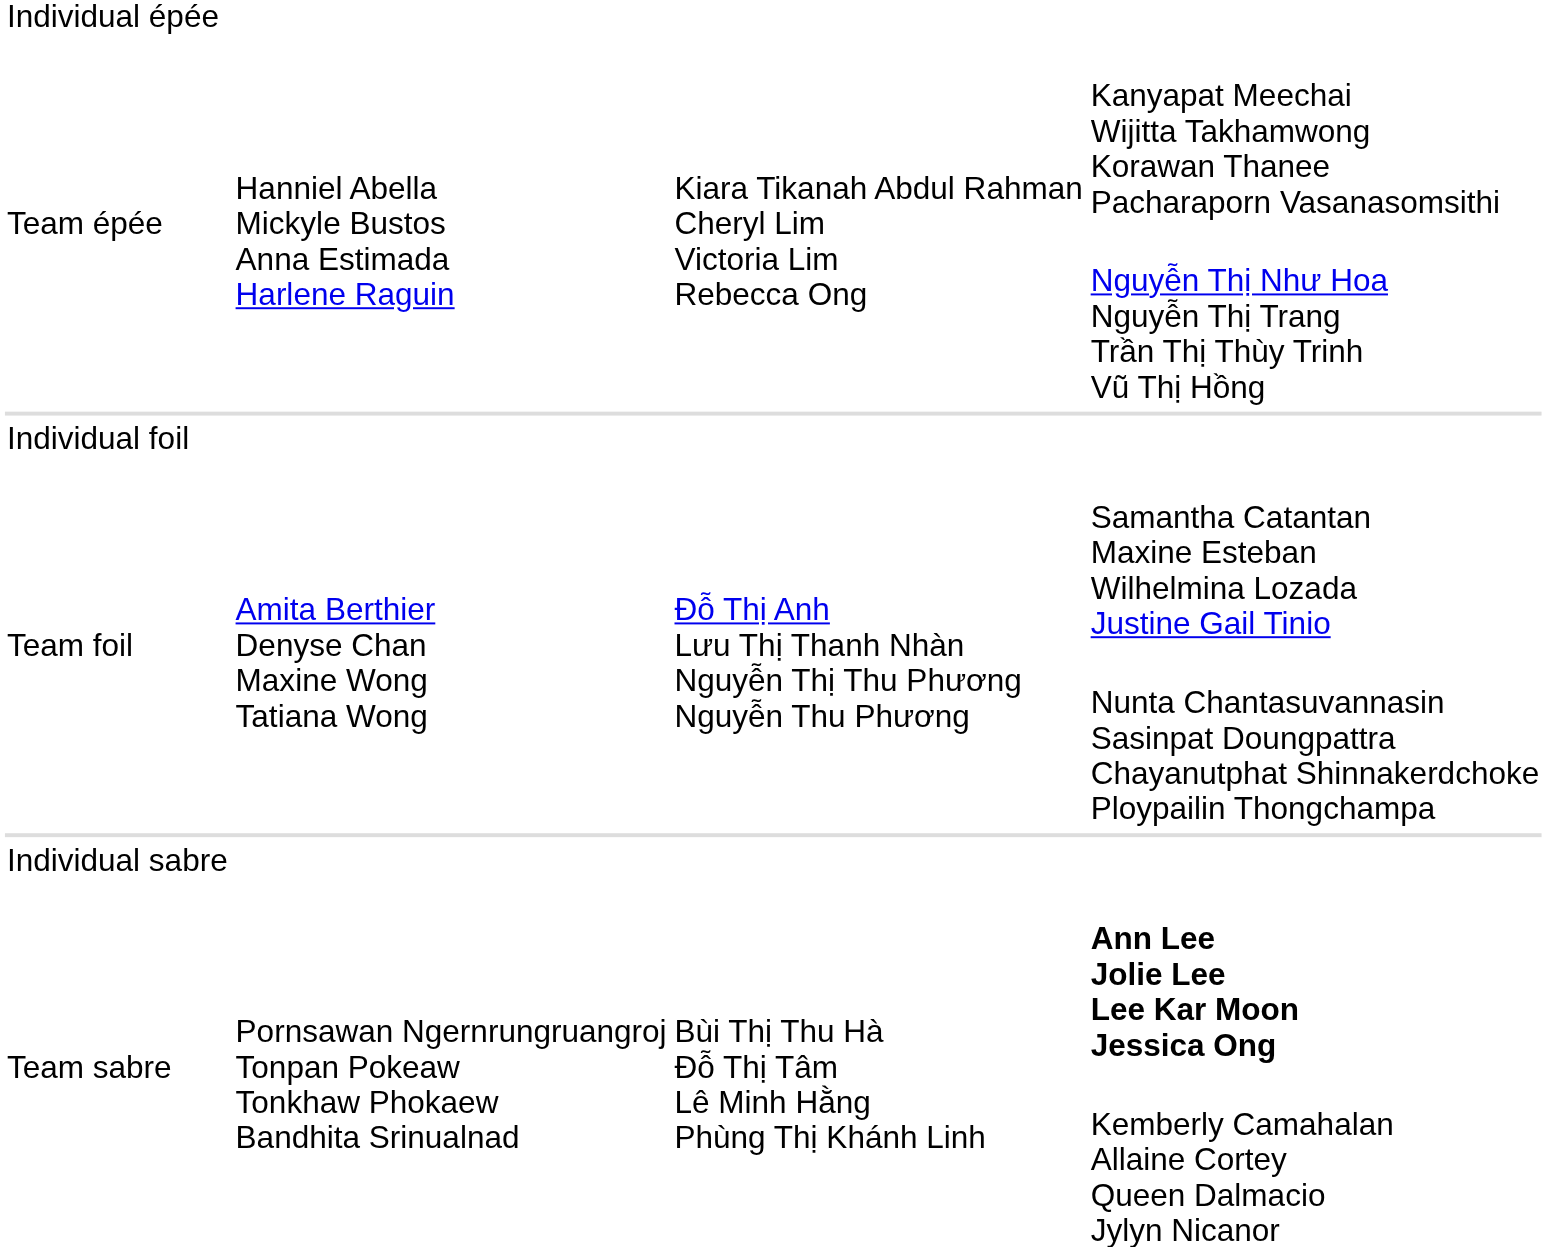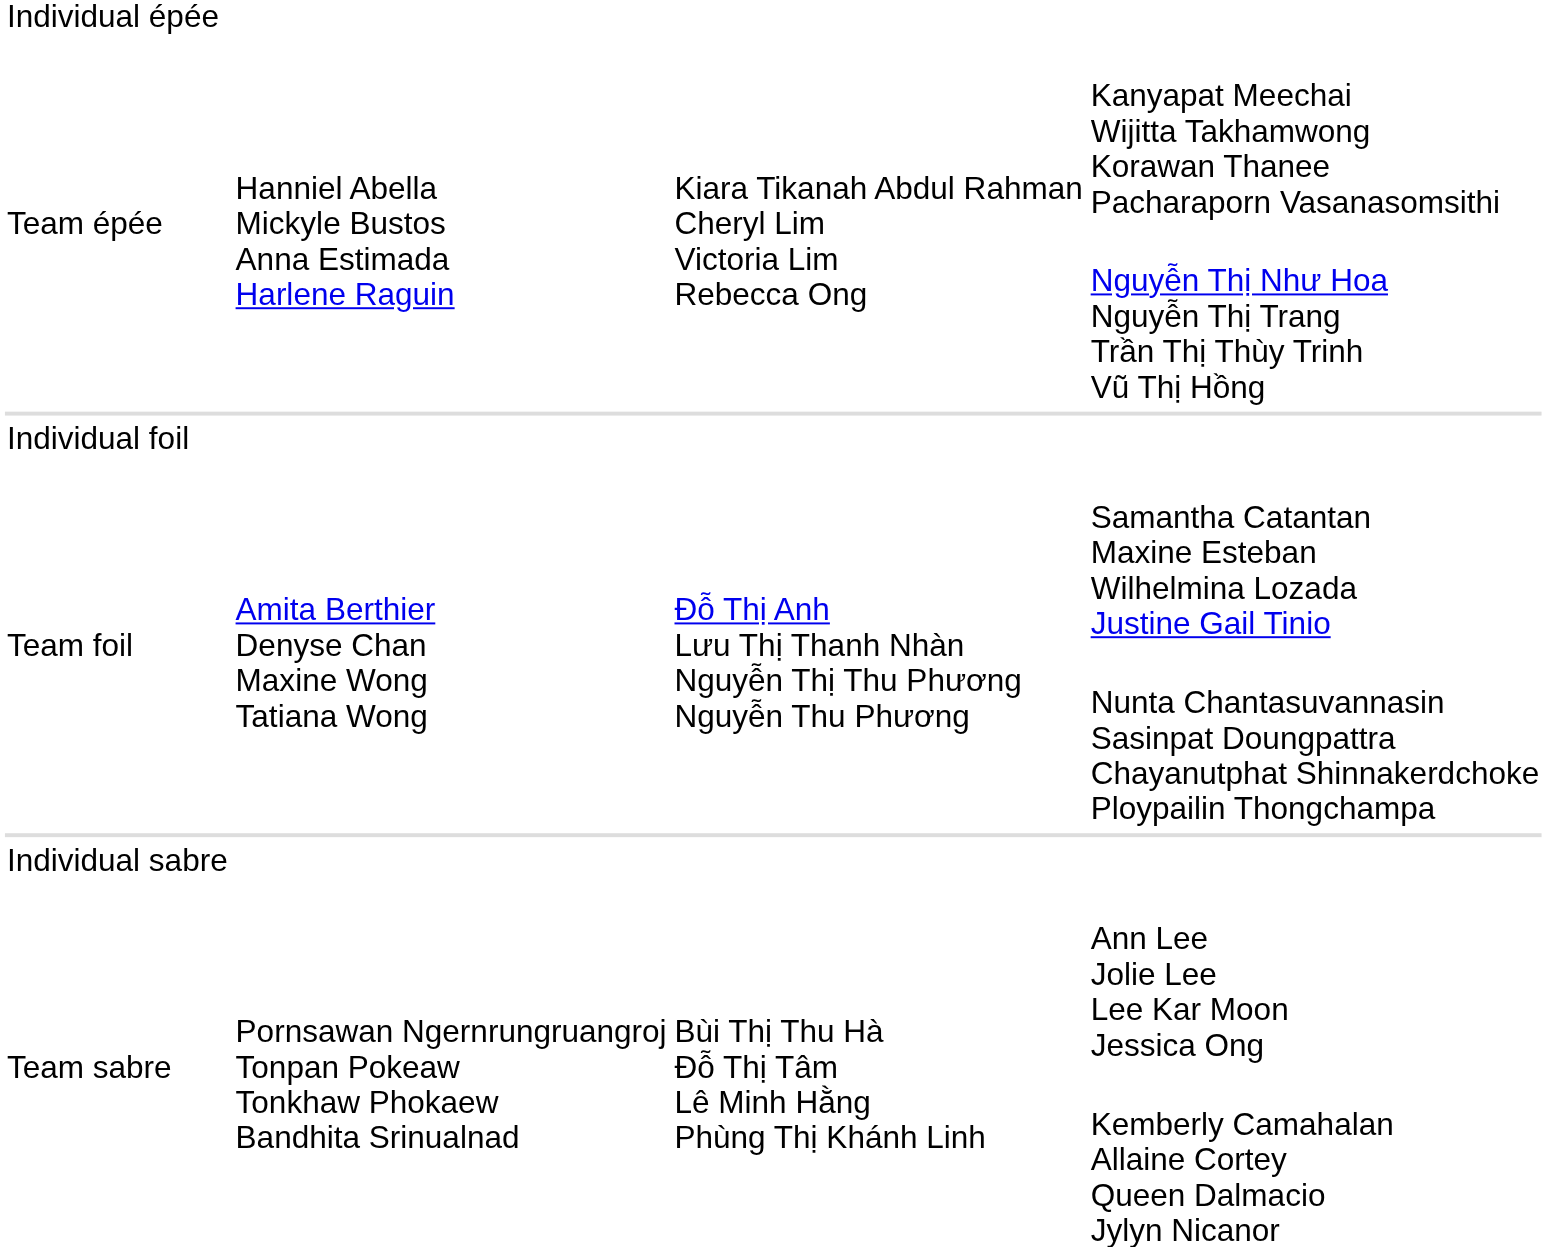(1195, 992) bold -> (1190, 992) normal
